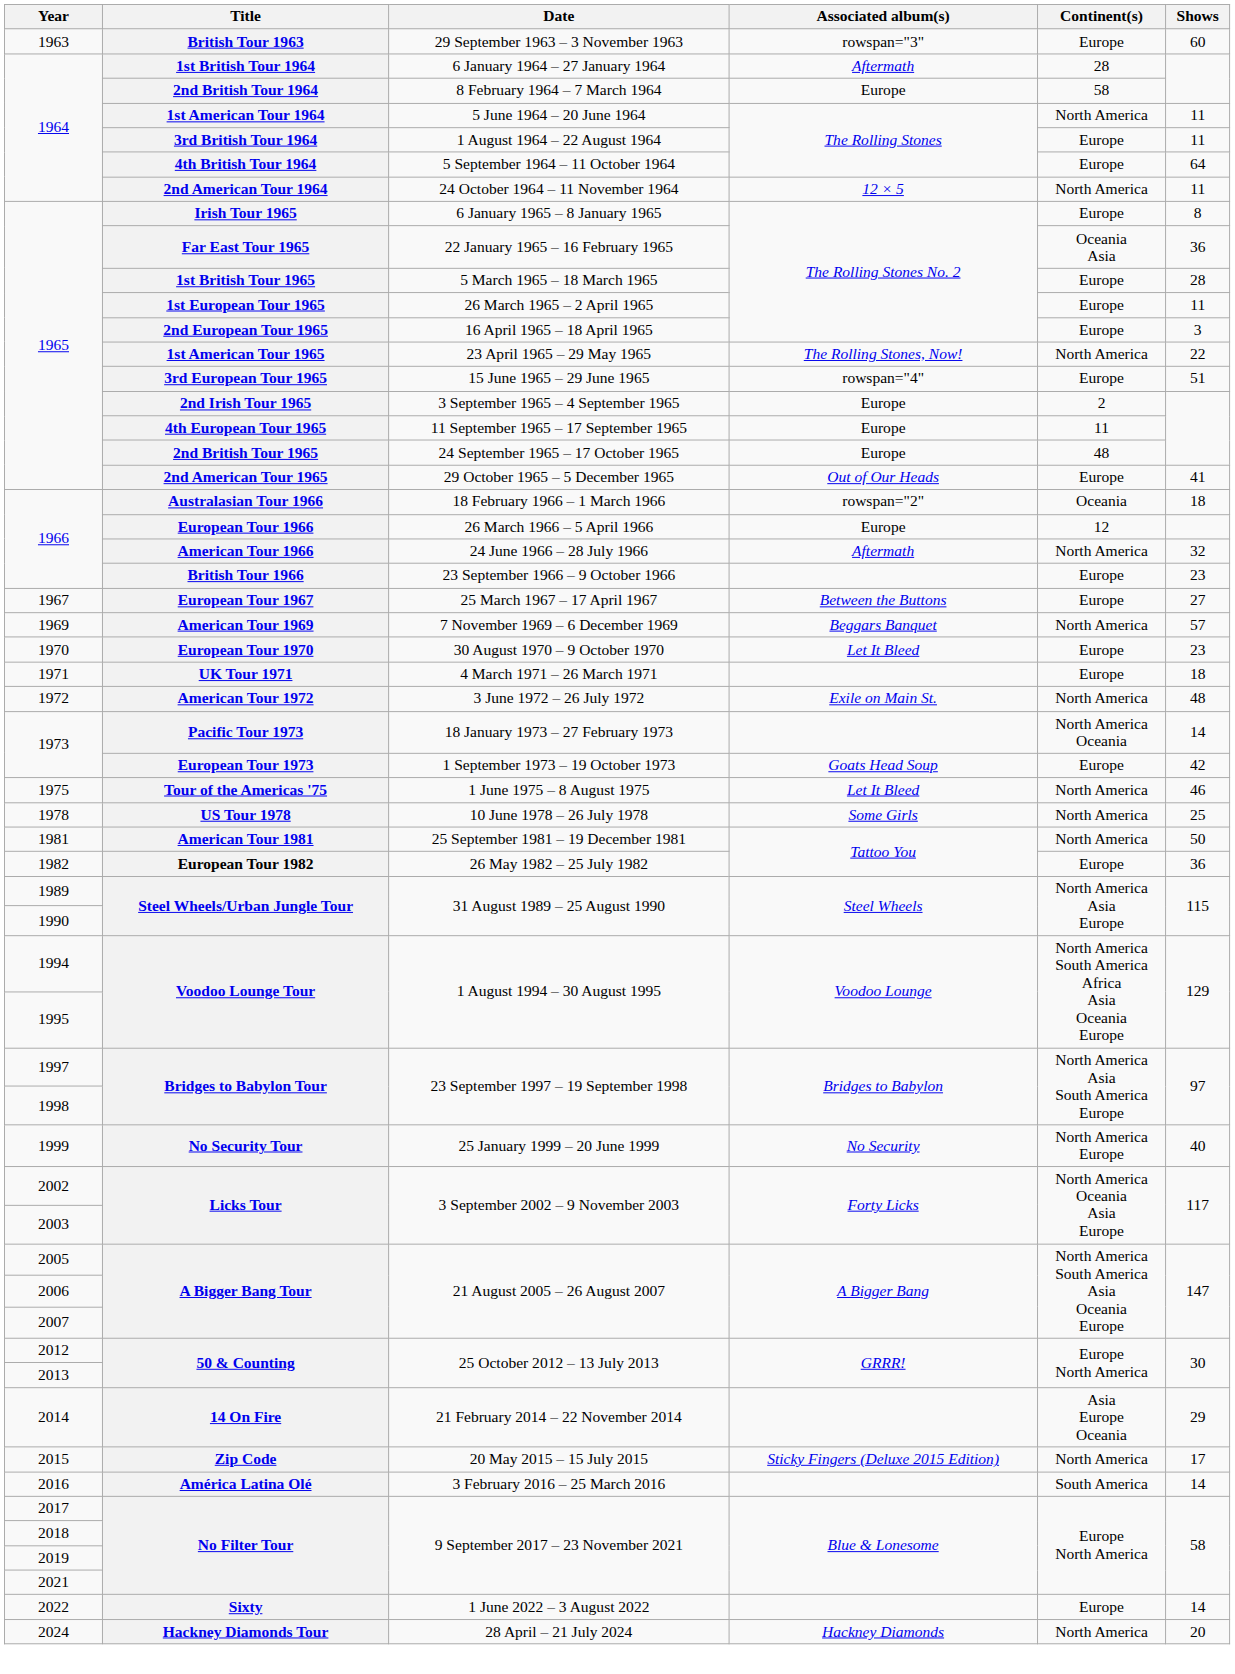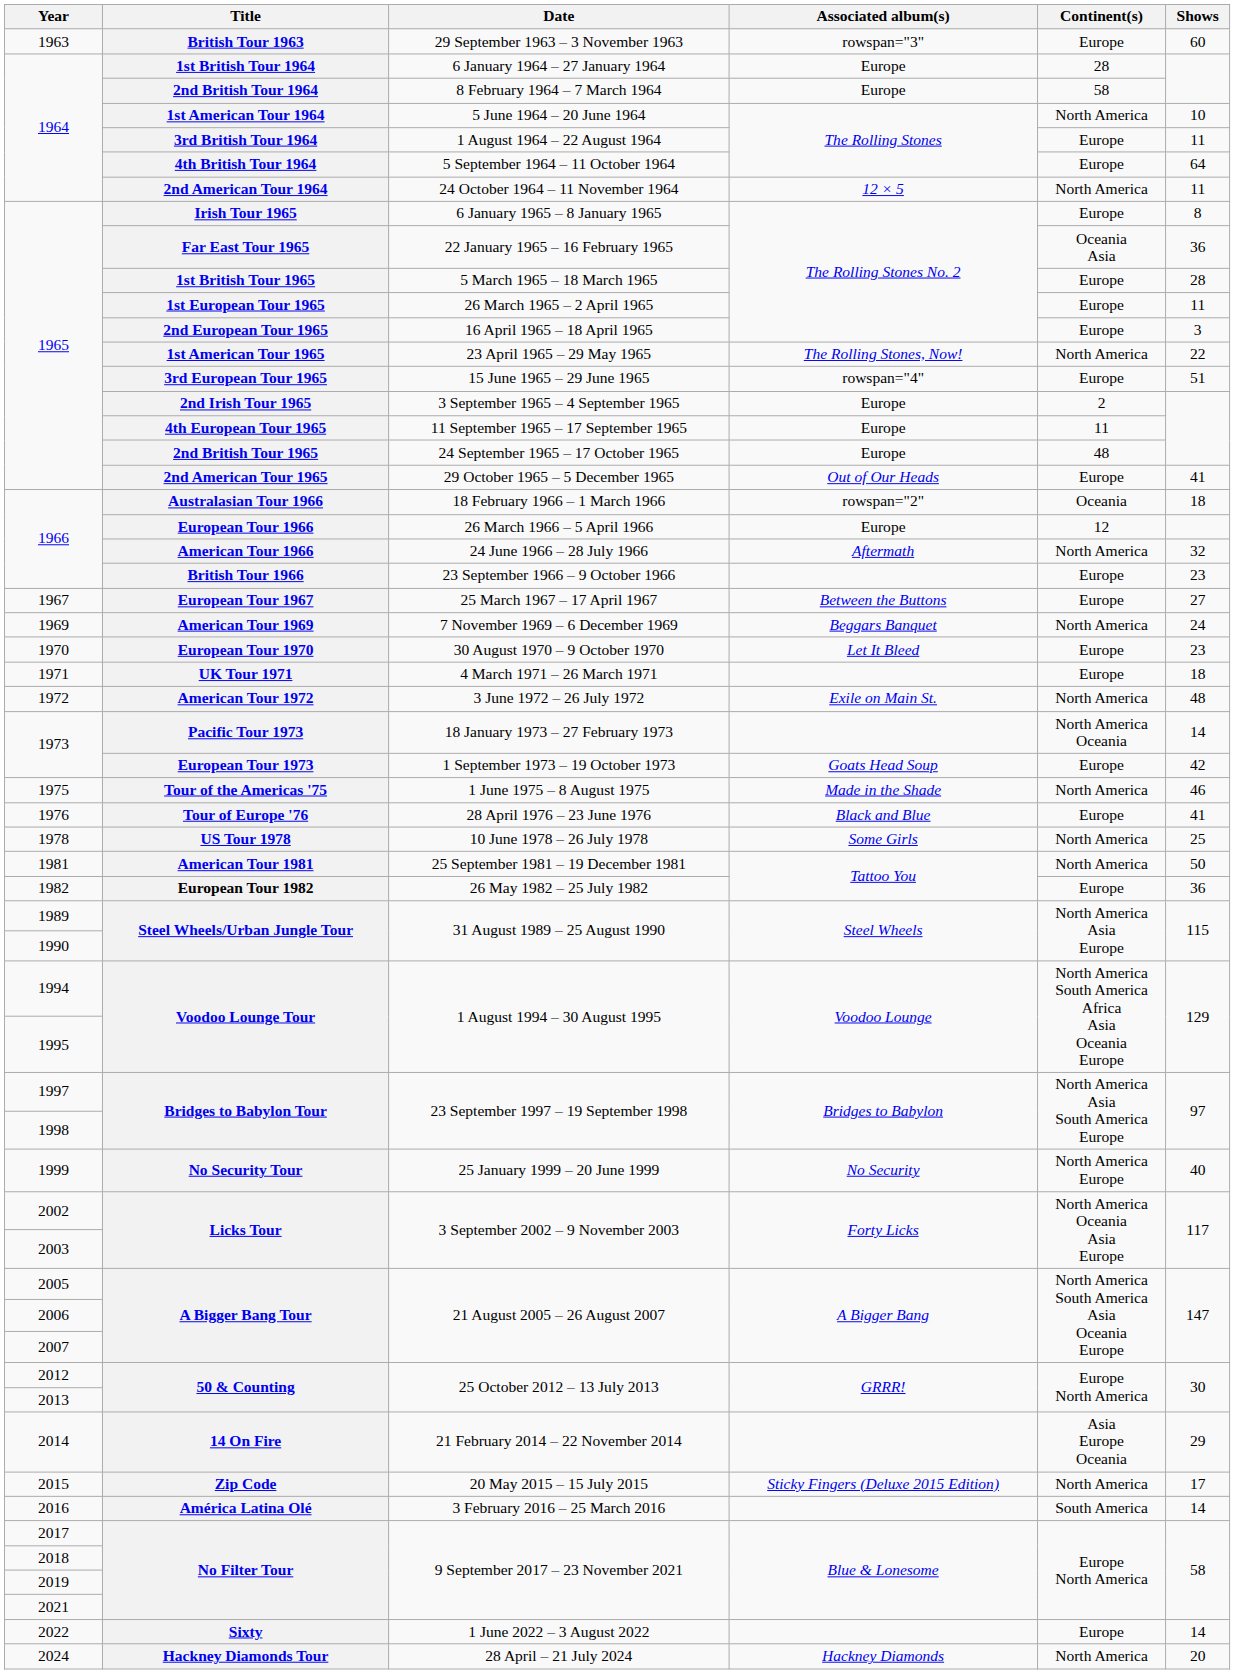(883, 66) Aftermath -> (883, 66) Europe
(1198, 115) 11 -> (1198, 115) 10
(1198, 624) 57 -> (1198, 624) 24
(883, 790) Let It Bleed -> (883, 790) Made in the Shade
+ row: (53, 814)
